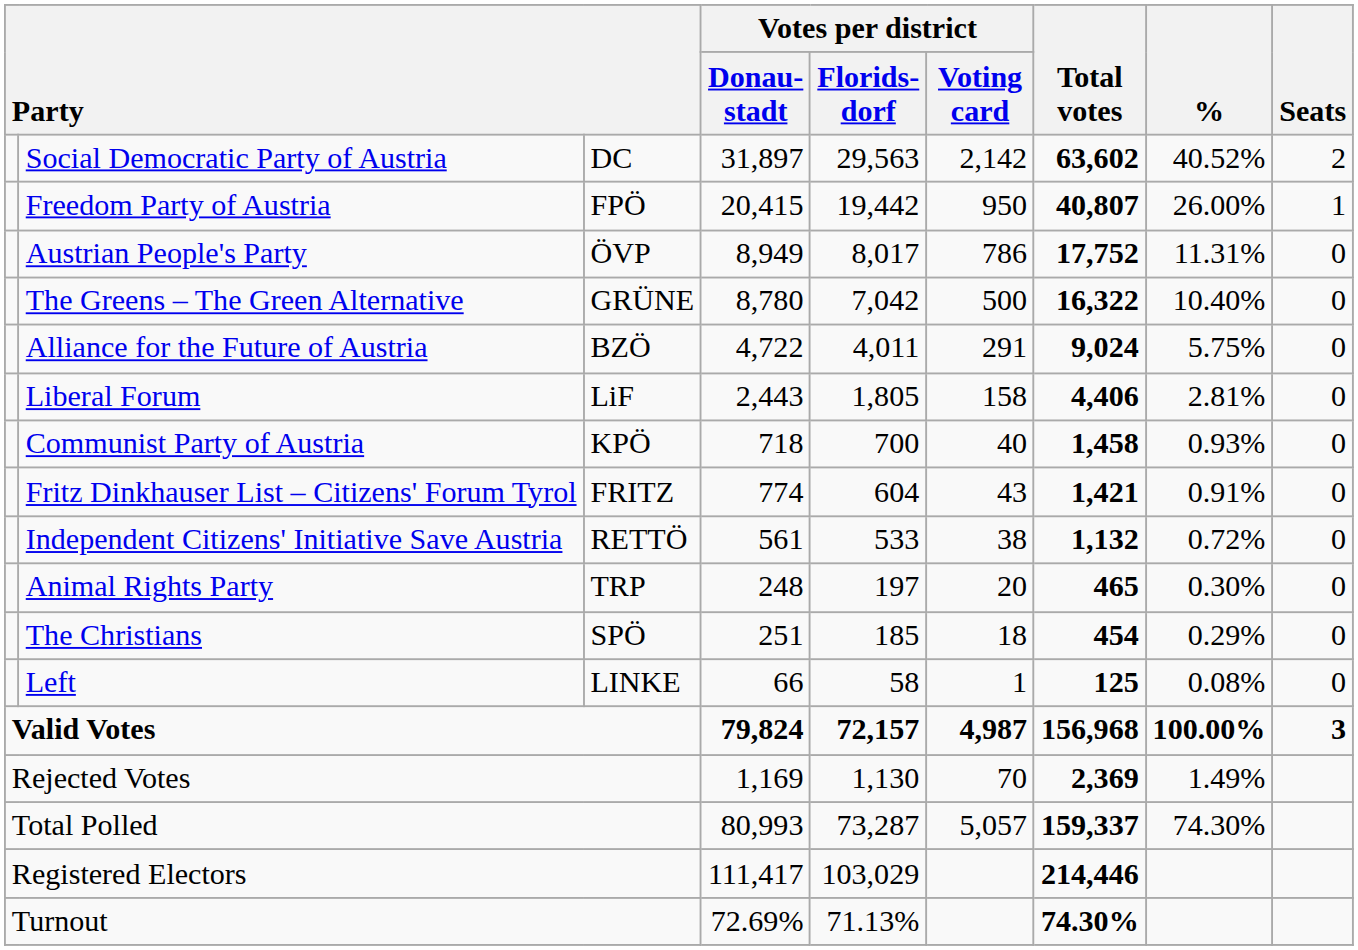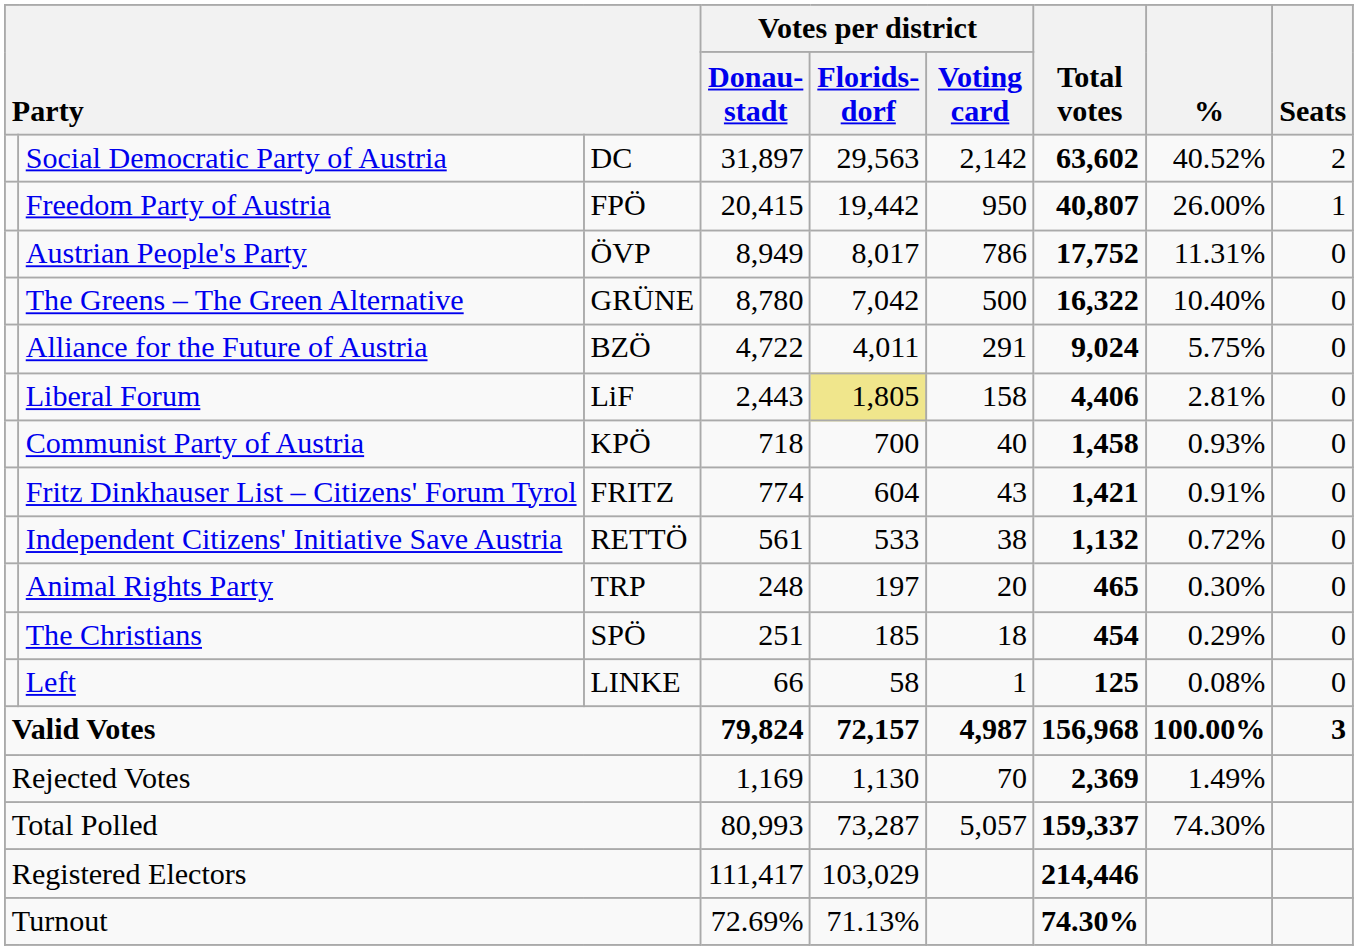(885, 396) no background -> (885, 396) khaki background
